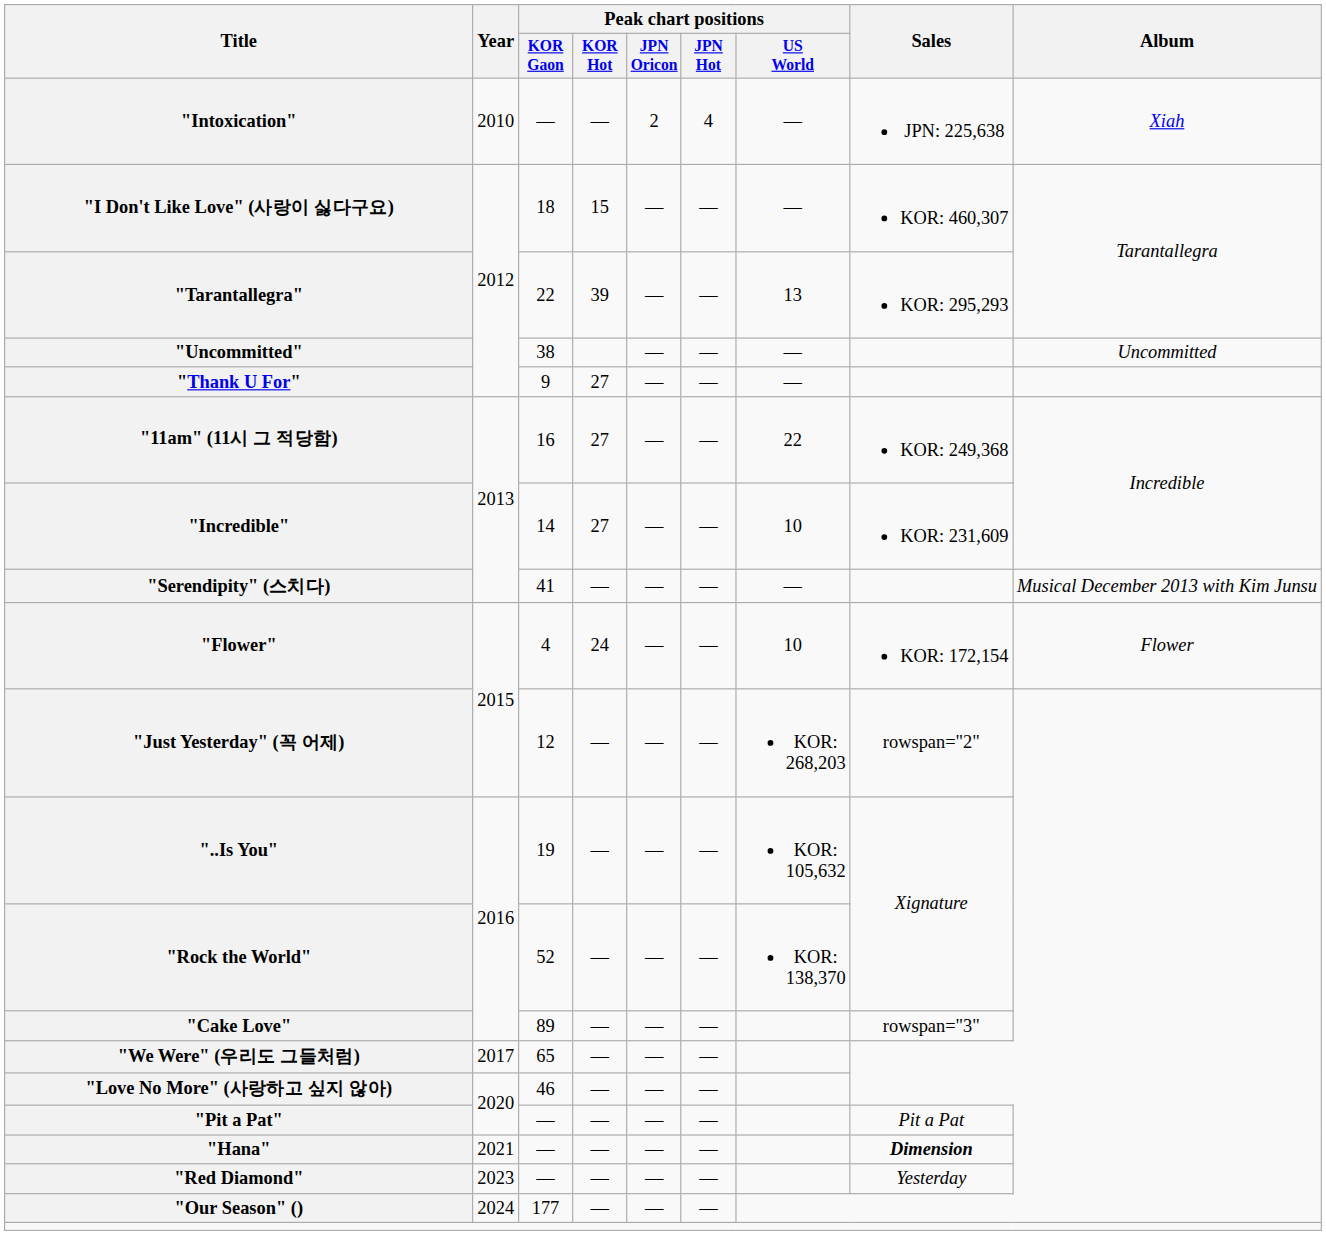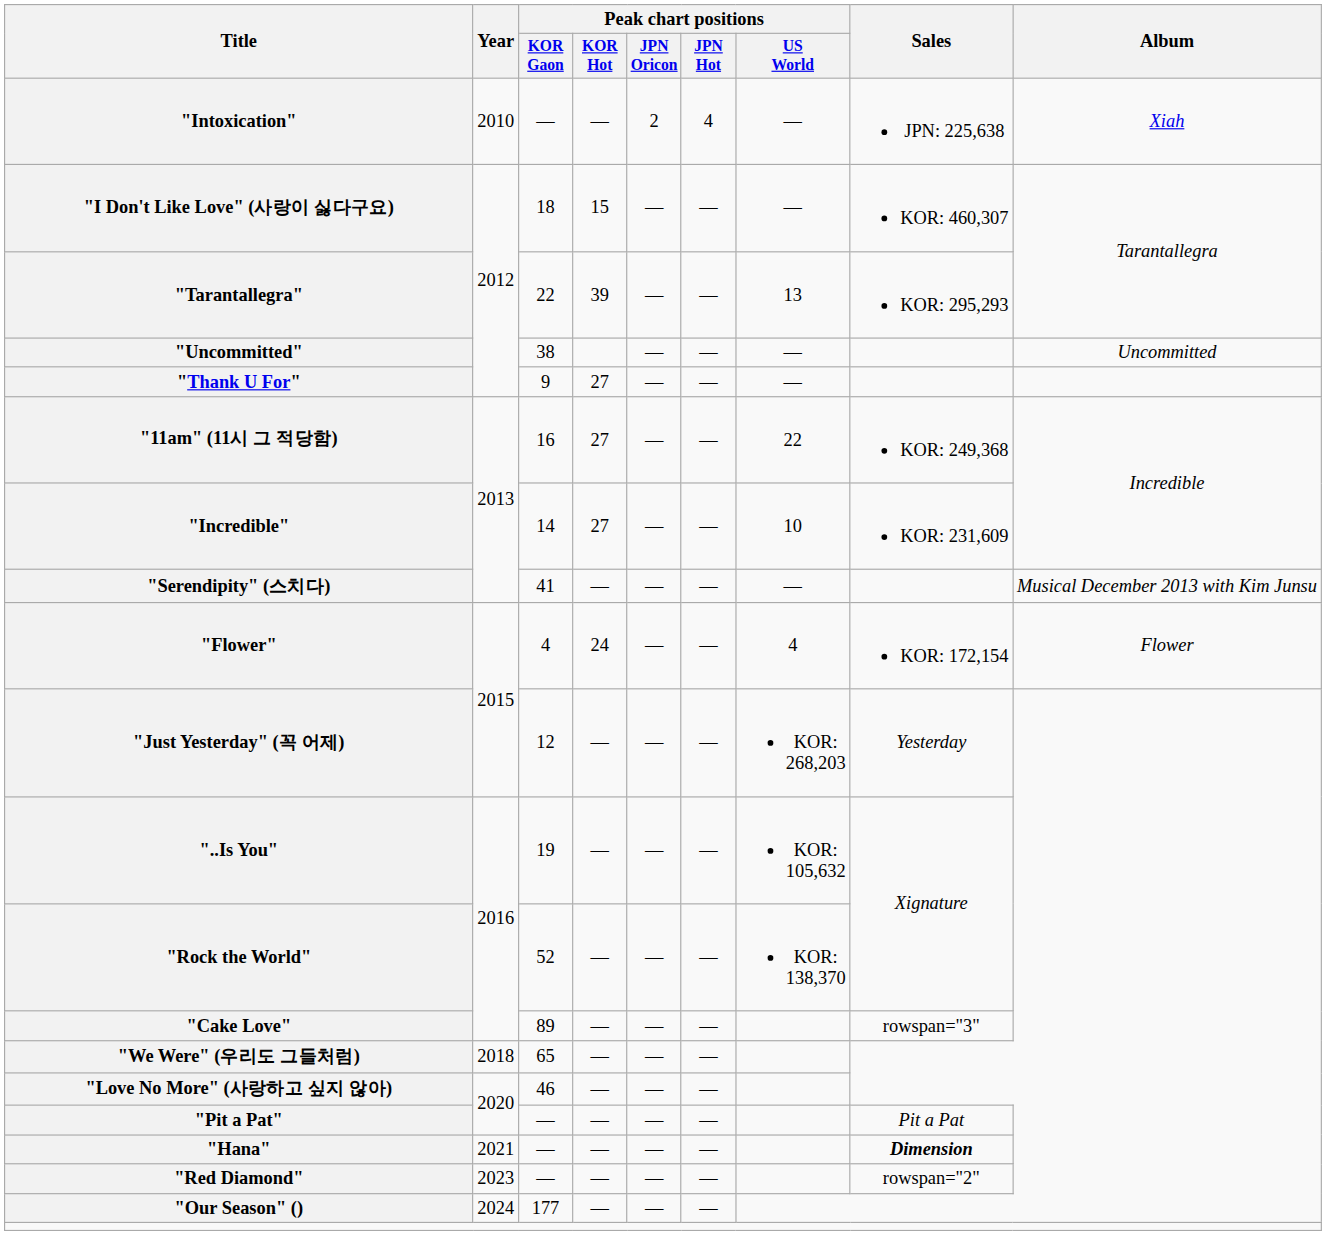(793, 645) 10 -> (793, 645) 4
(931, 742) rowspan="2" -> (931, 742) Yesterday
(496, 1056) 2017 -> (496, 1056) 2018
(931, 1178) Yesterday -> (931, 1178) rowspan="2"
